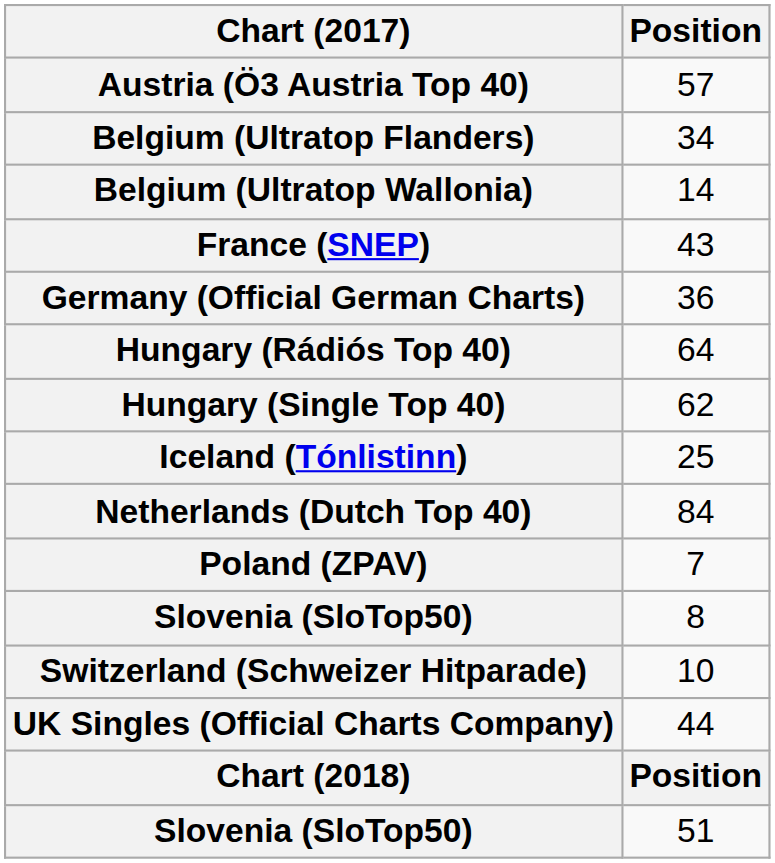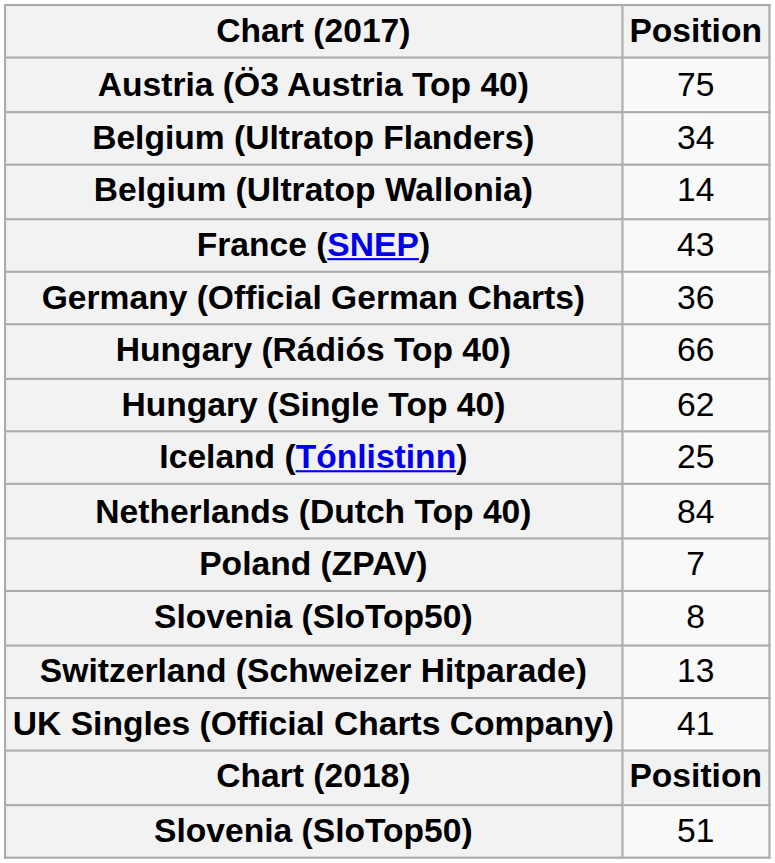(696, 84) 57 -> (696, 84) 75
(696, 350) 64 -> (696, 350) 66
(696, 670) 10 -> (696, 670) 13
(696, 723) 44 -> (696, 723) 41
